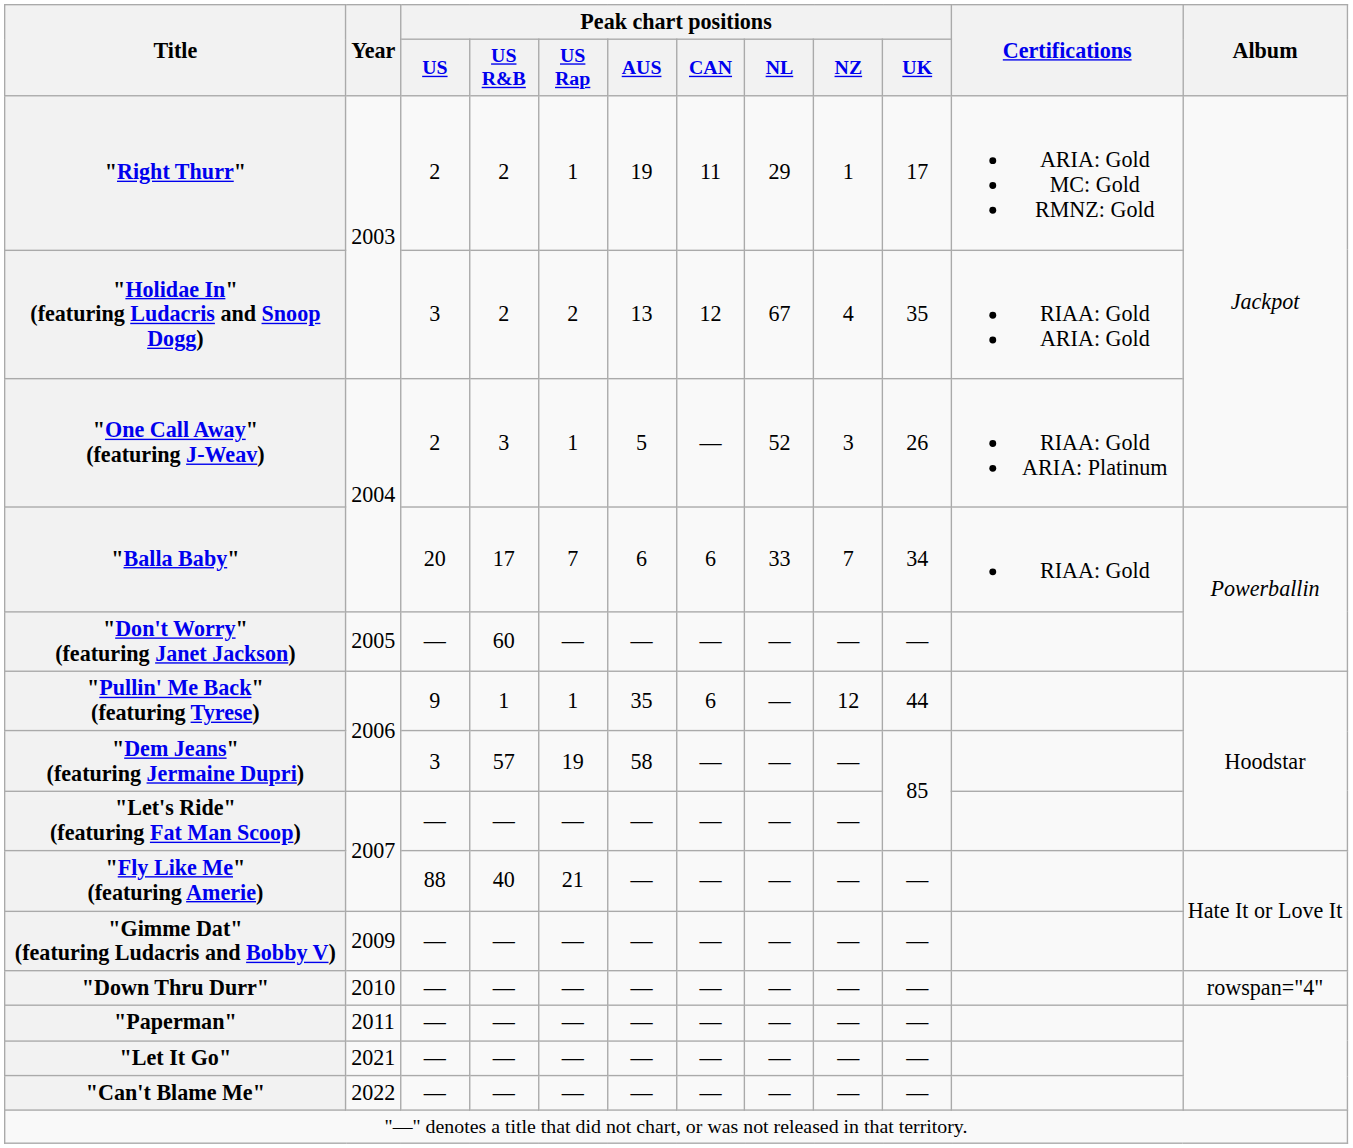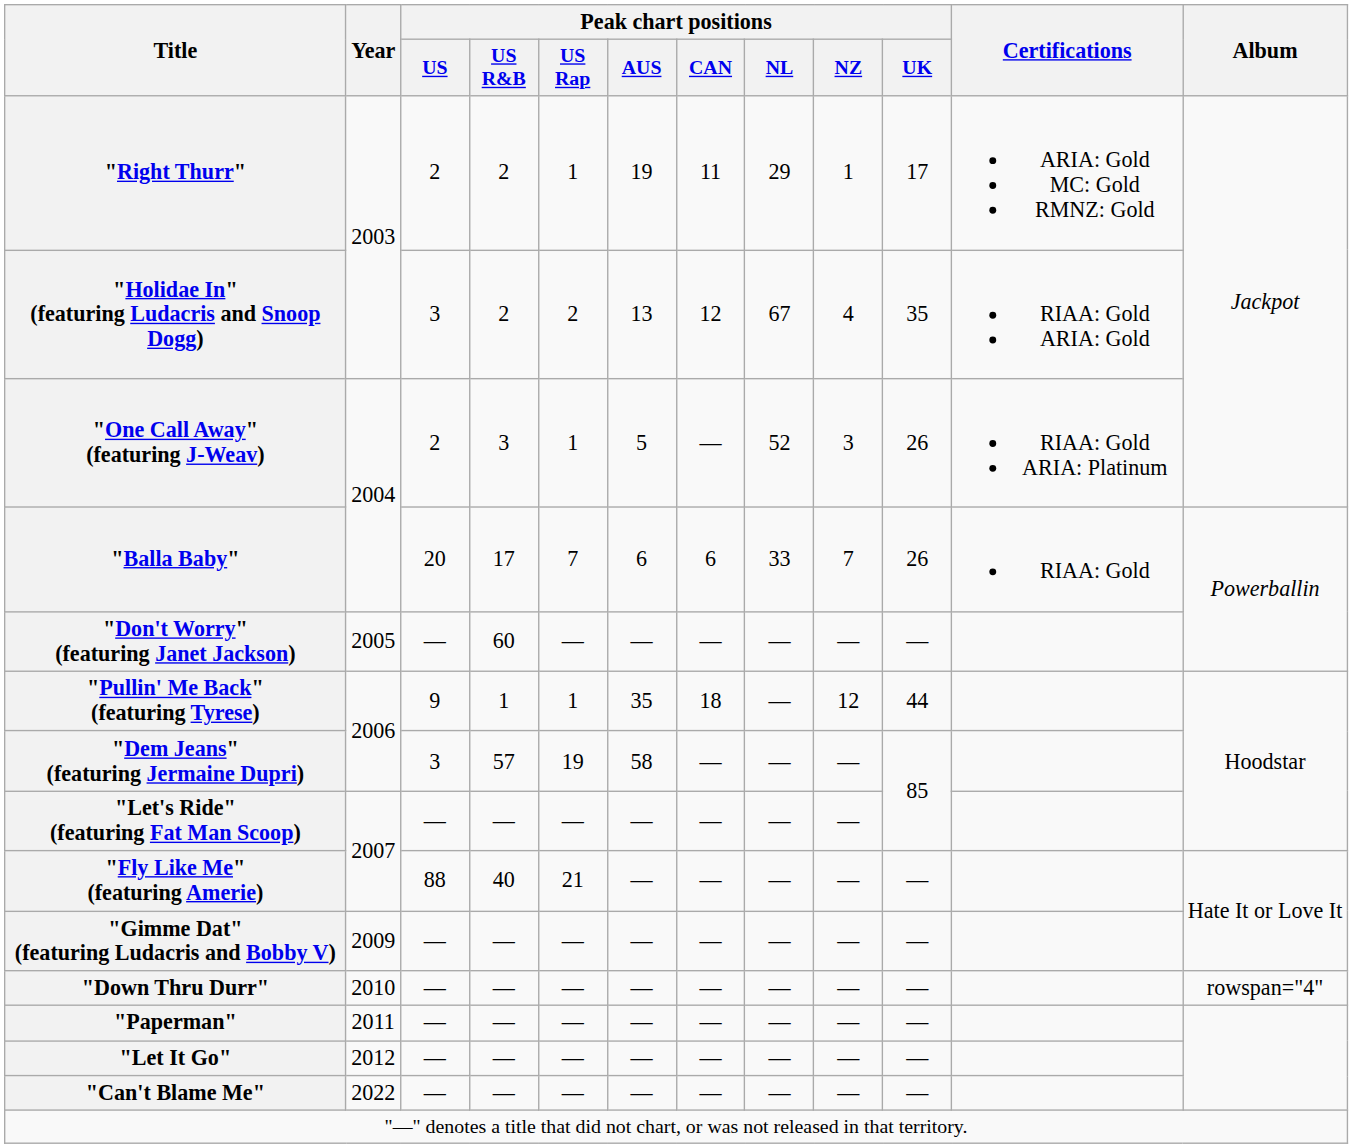(917, 559) 34 -> (917, 559) 26
(711, 700) 6 -> (711, 700) 18
(373, 1057) 2021 -> (373, 1057) 2012
